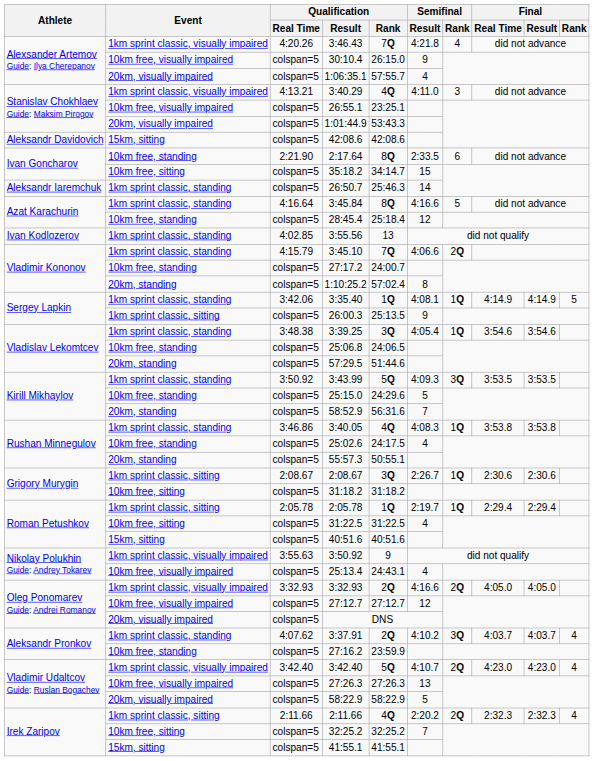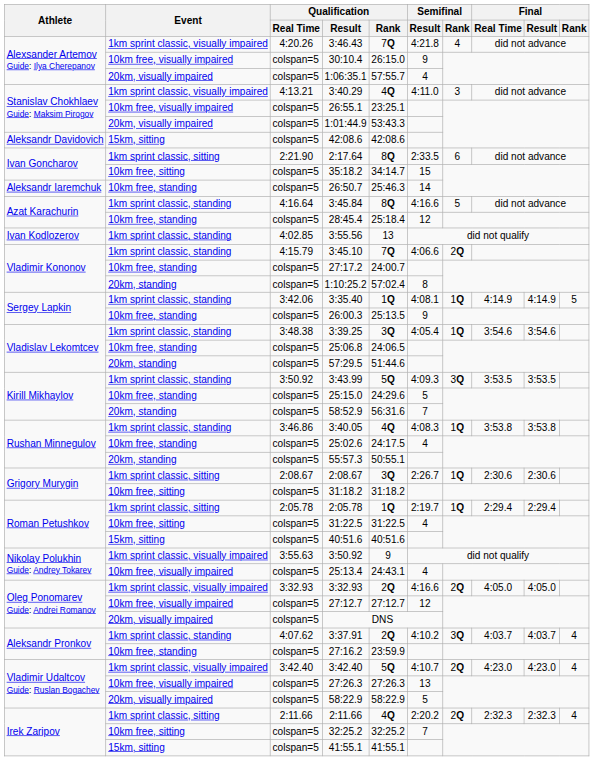(152, 156) 10km free, standing -> (164, 156) 1km sprint classic, sitting
(170, 188) 1km sprint classic, standing -> (152, 188) 10km free, standing
(164, 316) 1km sprint classic, sitting -> (152, 316) 10km free, standing
